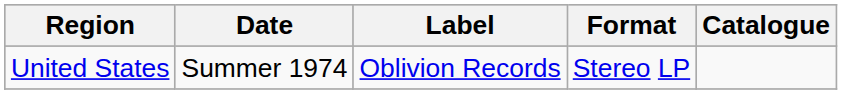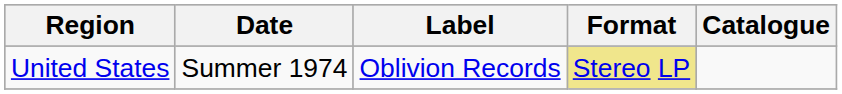(631, 67) no background -> (631, 67) khaki background
